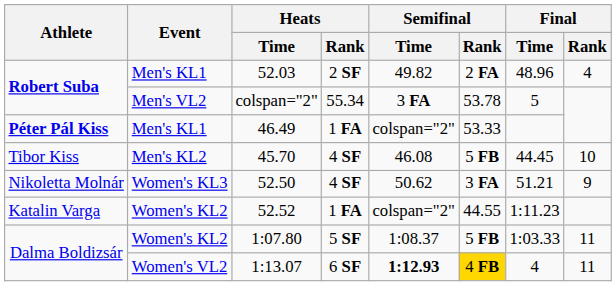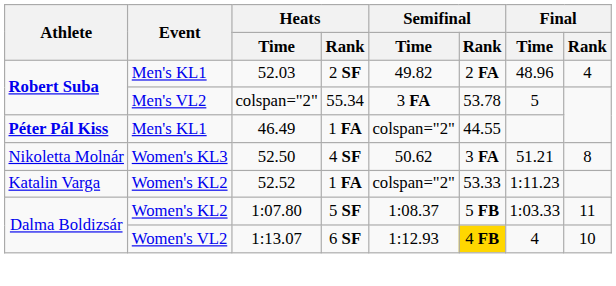(482, 128) 53.33 -> (482, 128) 44.55
- row: (277, 156)
(587, 183) 9 -> (587, 156) 8
(482, 211) 44.55 -> (482, 183) 53.33
(414, 266) bold -> (414, 239) normal
(587, 266) 11 -> (587, 239) 10
